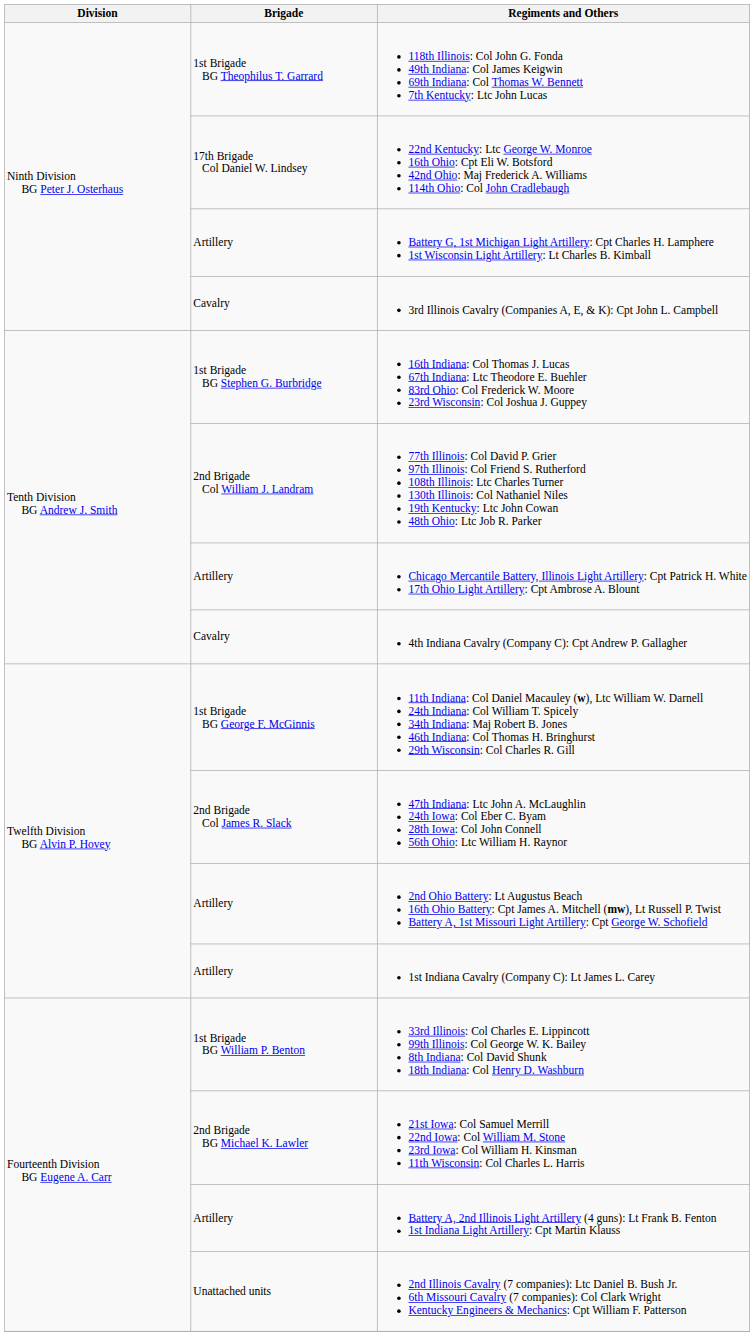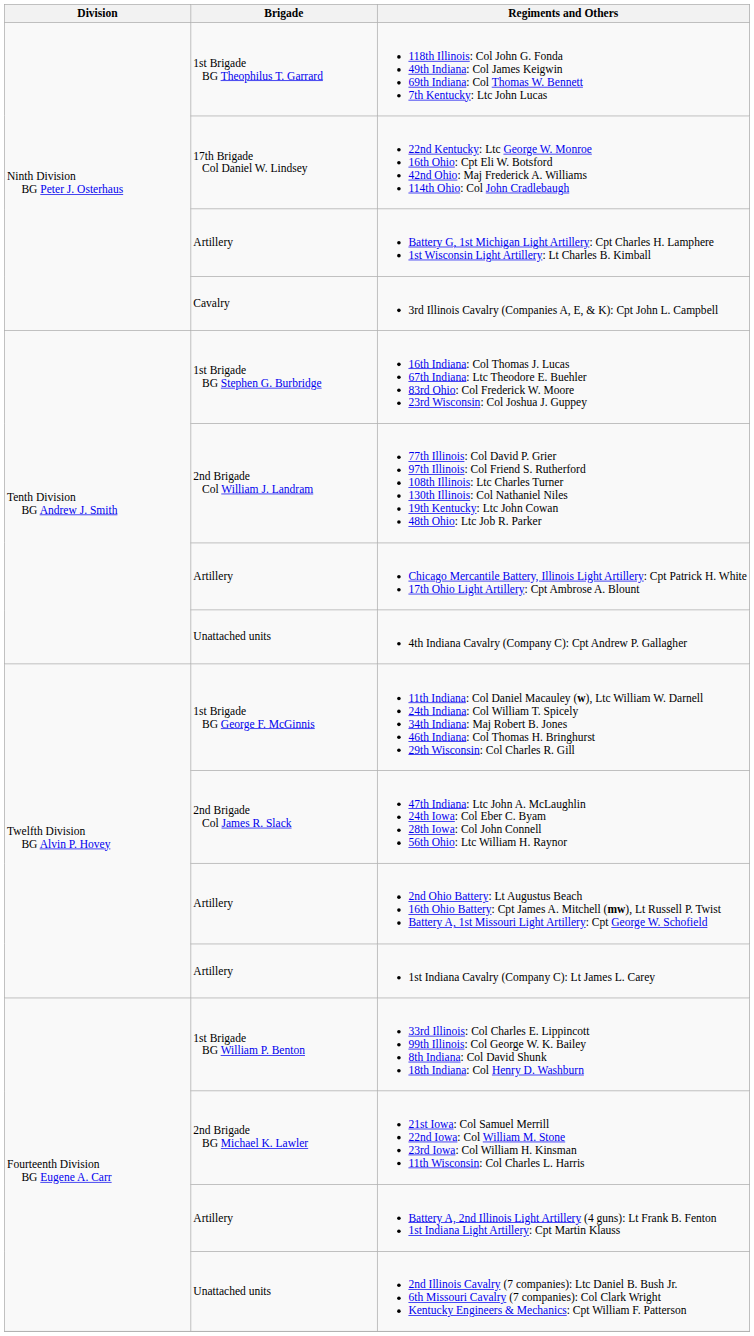(212, 637) Cavalry -> (232, 637) Unattached units
